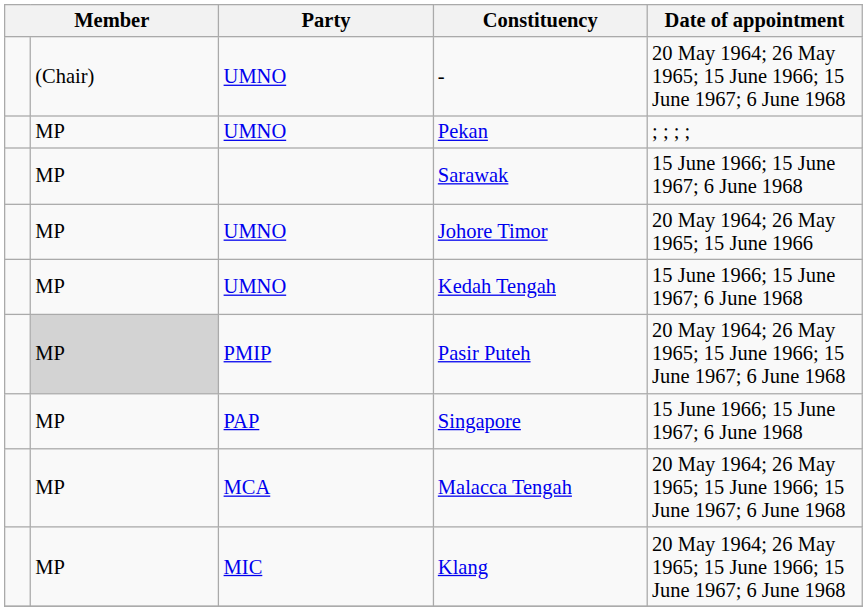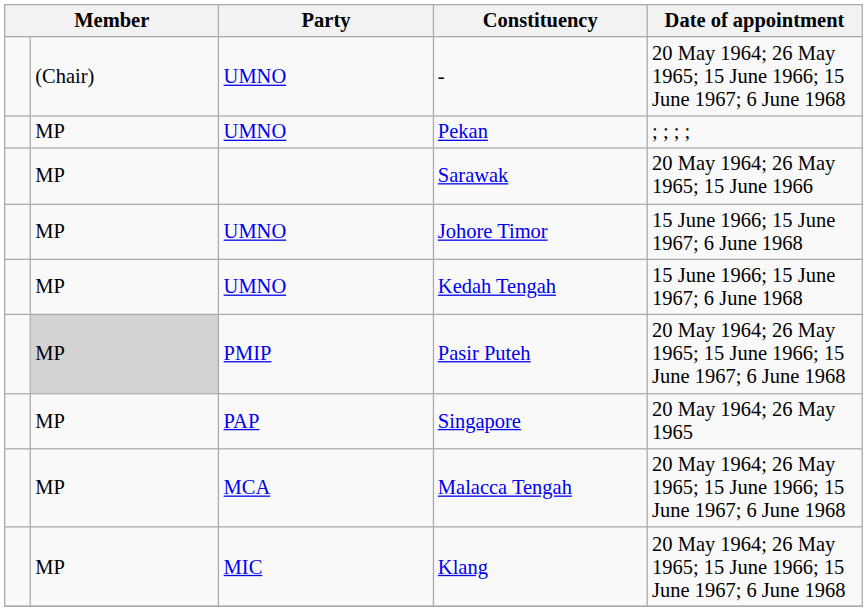(744, 175) 15 June 1966; 15 June 1967; 6 June 1968 -> (744, 175) 20 May 1964; 26 May 1965; 15 June 1966
(744, 231) 20 May 1964; 26 May 1965; 15 June 1966 -> (744, 231) 15 June 1966; 15 June 1967; 6 June 1968
(744, 420) 15 June 1966; 15 June 1967; 6 June 1968 -> (744, 420) 20 May 1964; 26 May 1965
